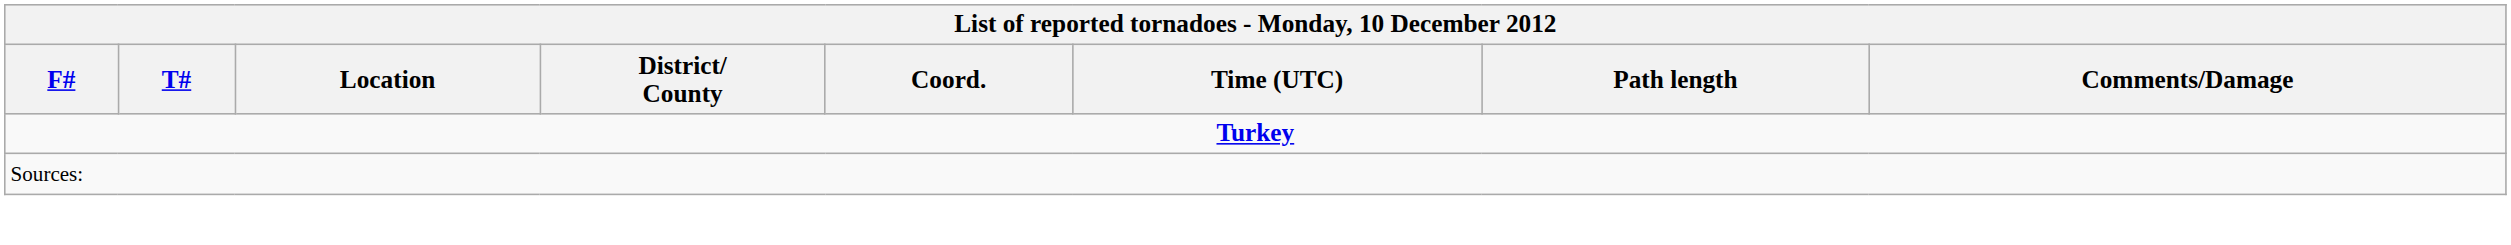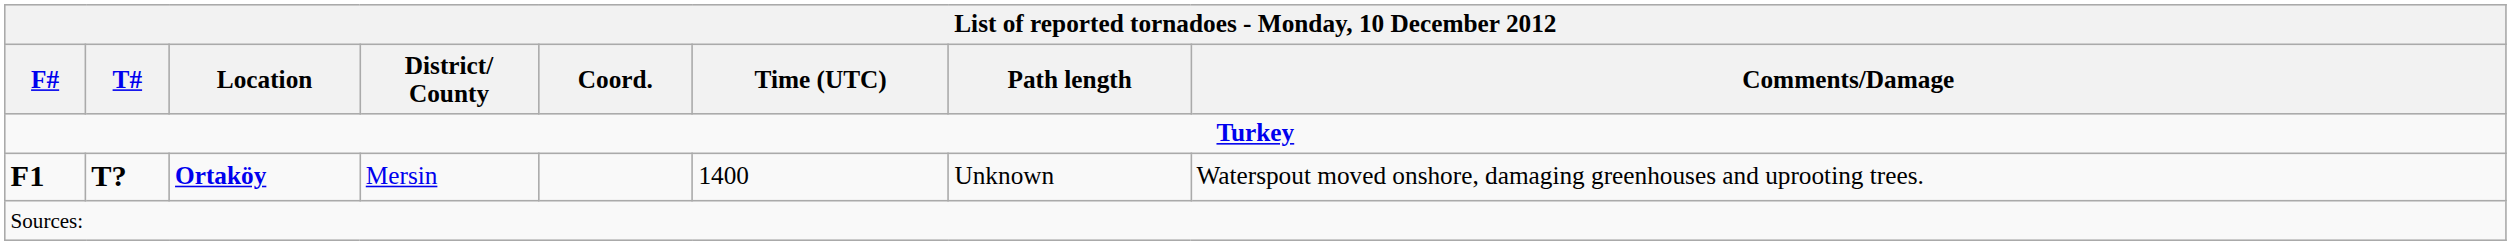+ row: (27, 176)
